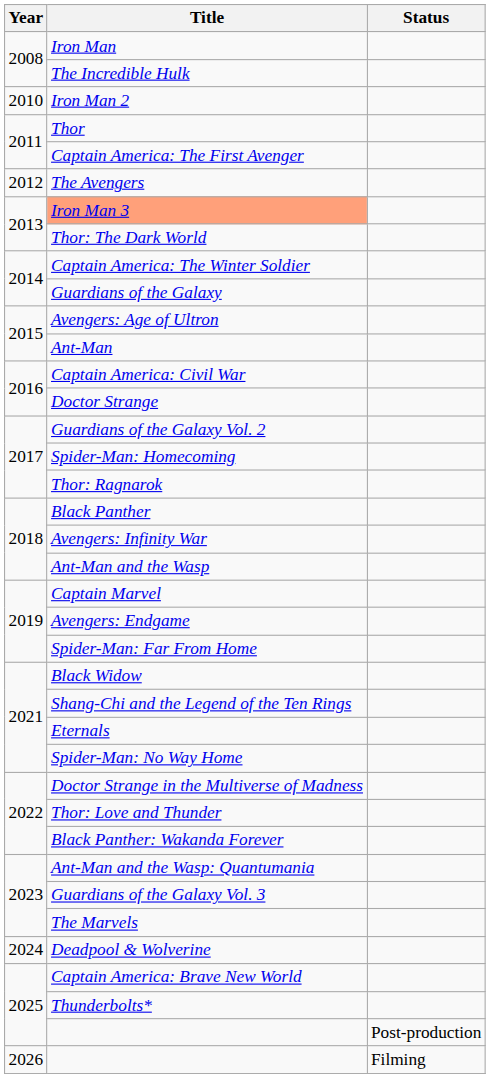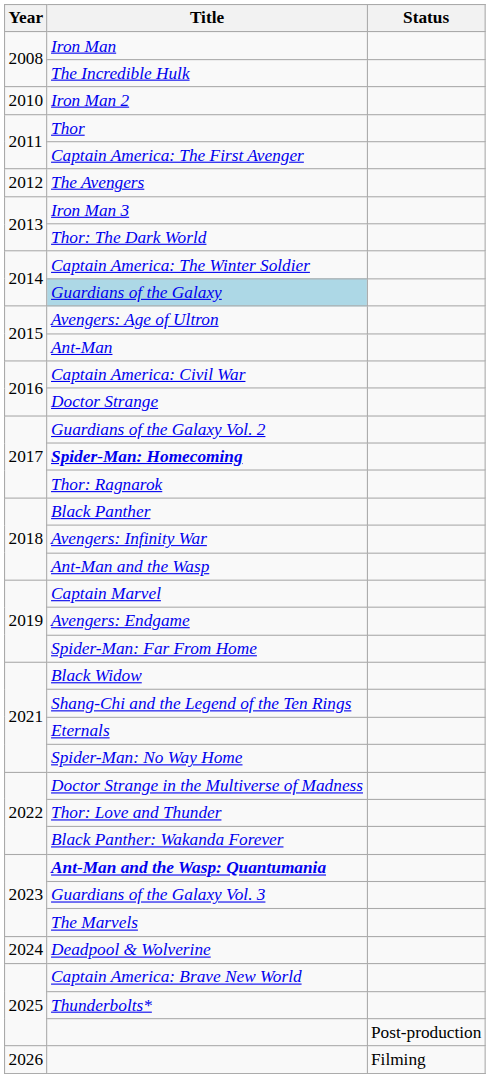(90, 210) lightsalmon background -> (90, 210) no background
(136, 292) no background -> (136, 292) lightblue background
(143, 456) normal -> (147, 456) bold
(183, 867) normal -> (189, 867) bold
